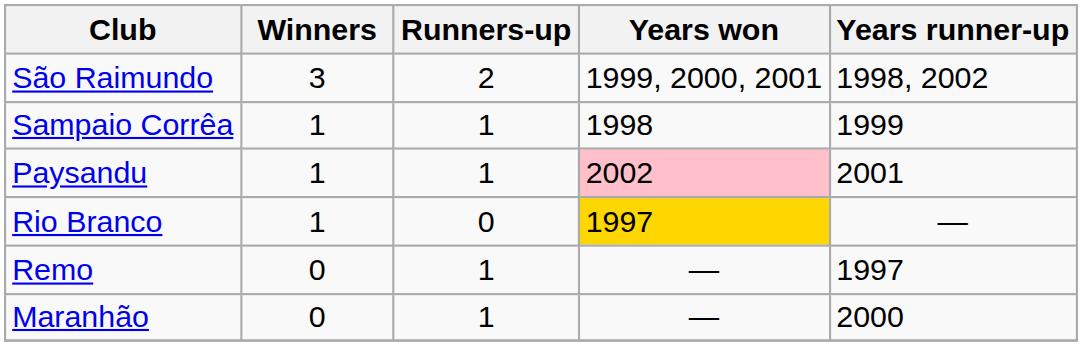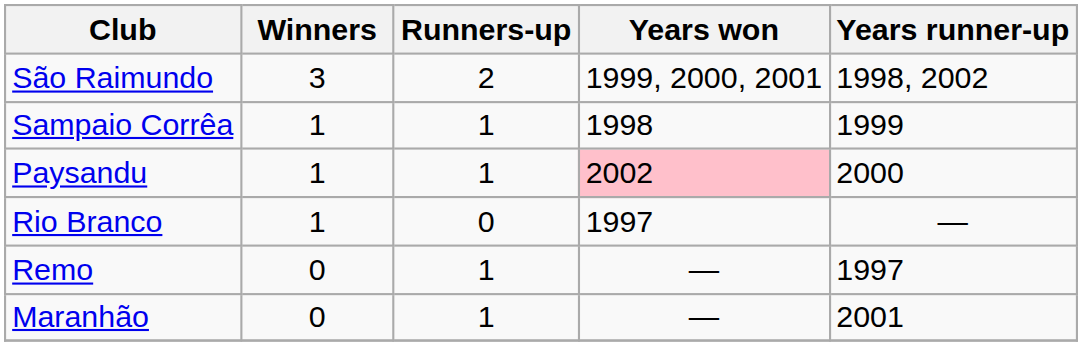(870, 173) 2001 -> (870, 173) 2000
(619, 221) gold background -> (619, 221) no background
(870, 317) 2000 -> (870, 317) 2001
